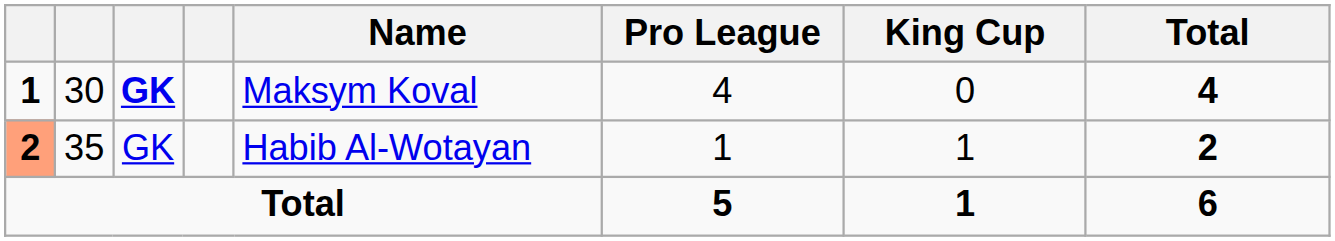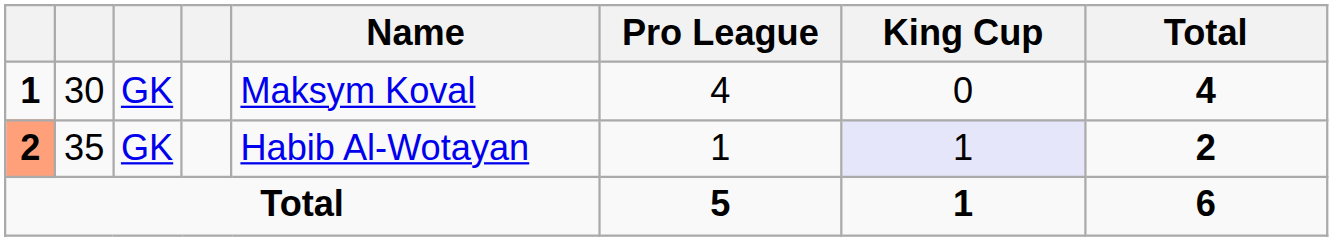(148, 90) bold -> (147, 90) normal
(965, 147) no background -> (963, 147) lavender background
